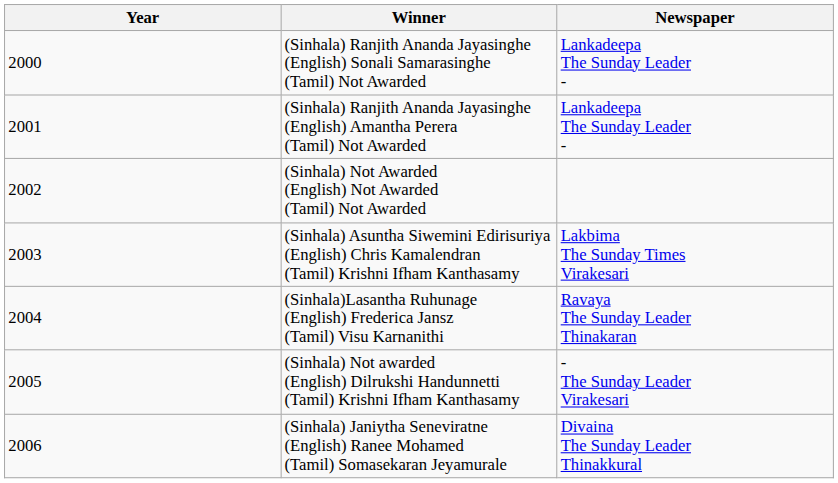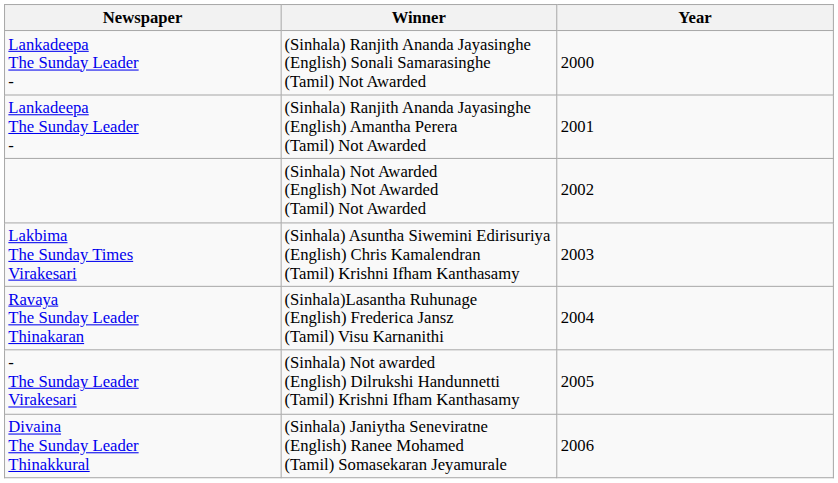columns swapped: (143, 17) <-> (695, 17)
